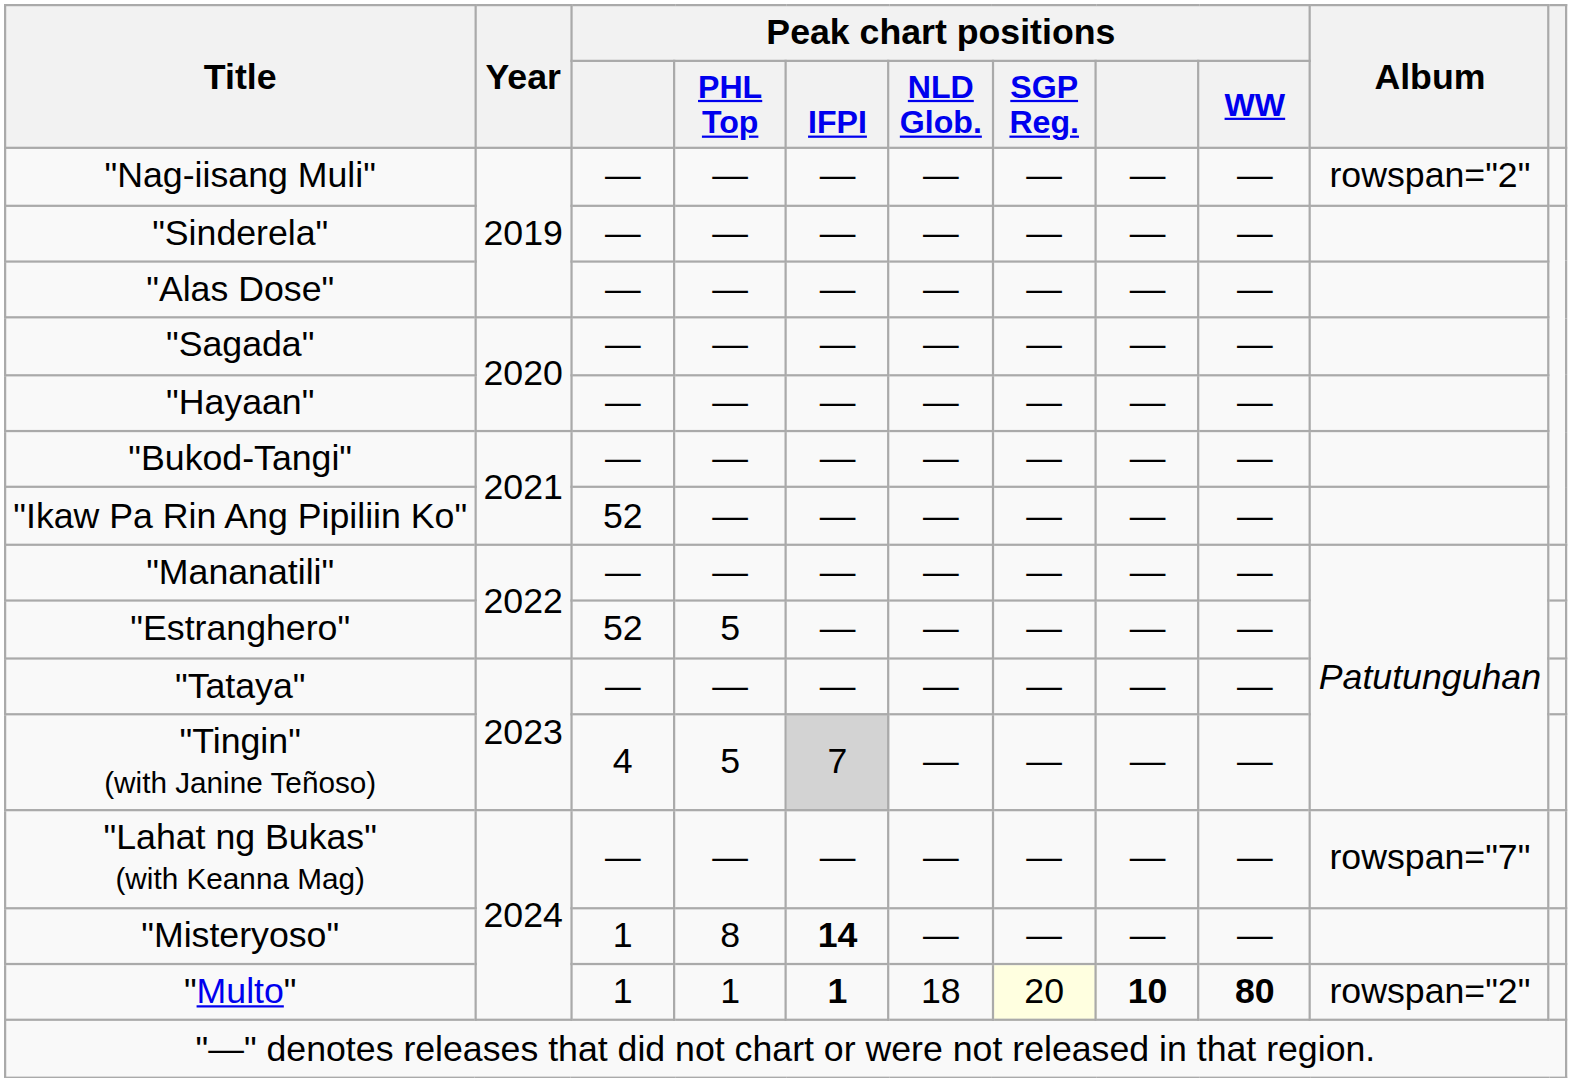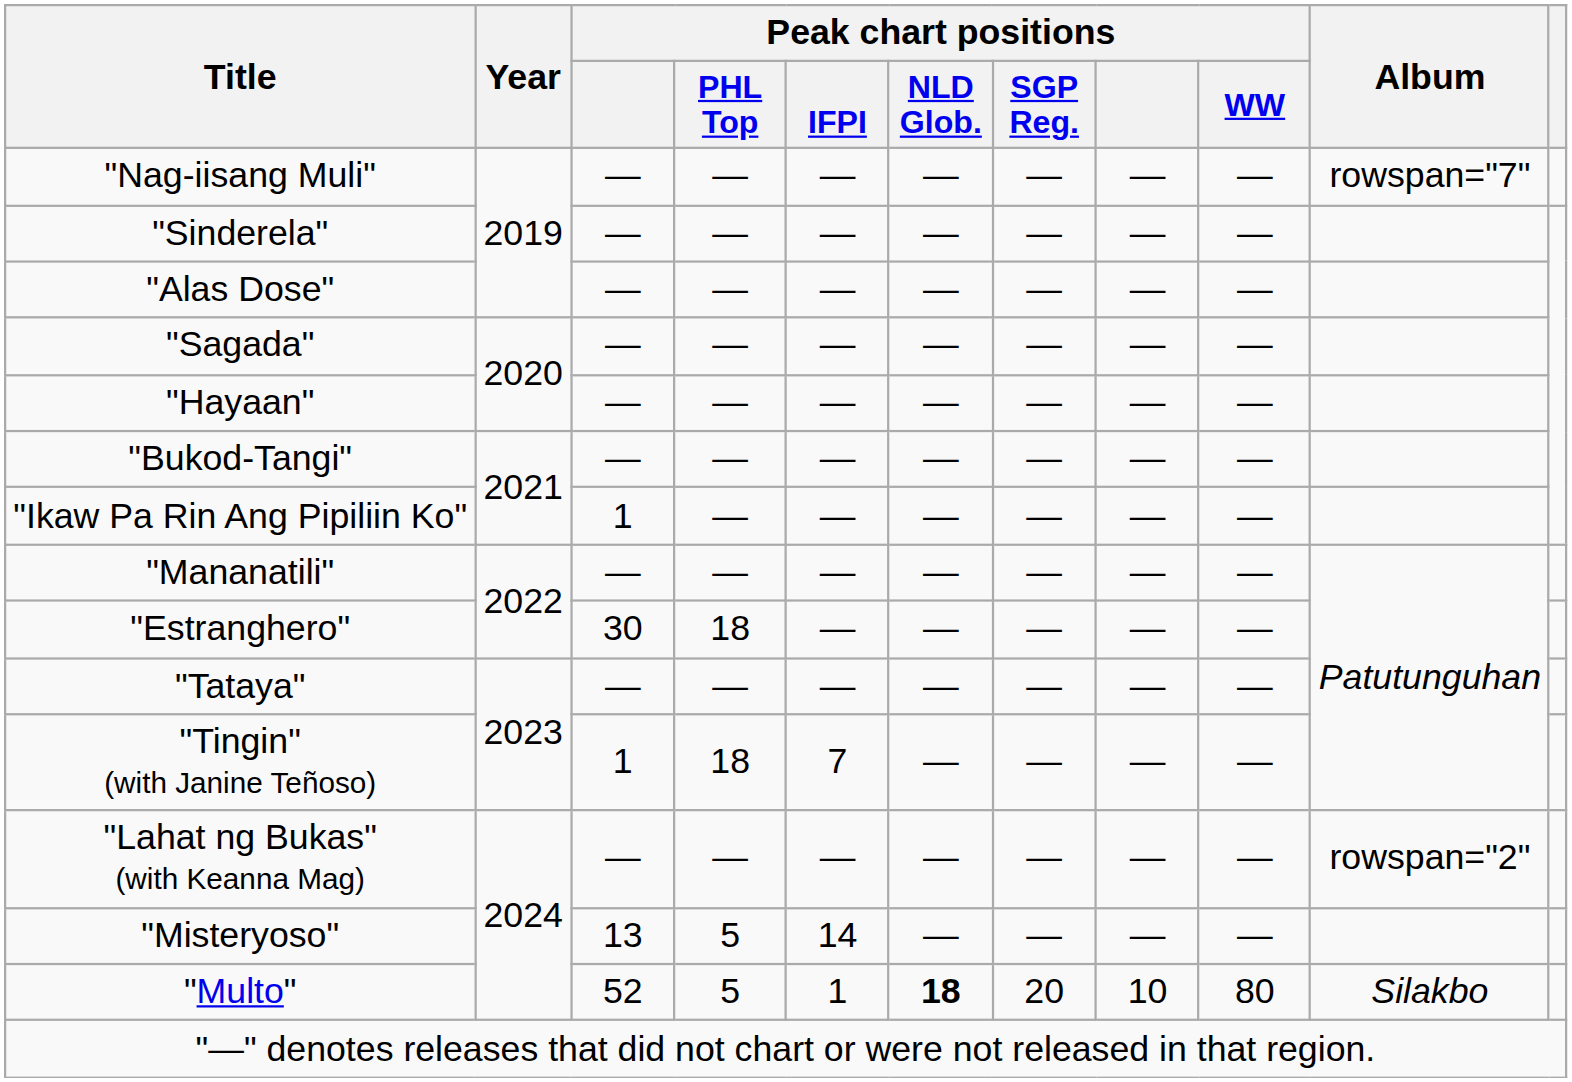(1430, 175) rowspan="2" -> (1430, 175) rowspan="7"
(623, 515) 52 -> (623, 515) 1
(623, 628) 52 -> (623, 628) 30
(730, 628) 5 -> (730, 628) 18
(623, 761) 4 -> (623, 761) 1
(730, 761) 5 -> (730, 761) 18
(837, 761) lightgrey background -> (837, 761) no background
(1430, 858) rowspan="7" -> (1430, 858) rowspan="2"
(623, 935) 1 -> (623, 935) 13
(730, 935) 8 -> (730, 935) 5
(837, 935) bold -> (837, 935) normal
(623, 991) 1 -> (623, 991) 52
(730, 991) 1 -> (730, 991) 5
(837, 991) bold -> (837, 991) normal
(941, 991) normal -> (941, 991) bold
(1044, 991) lightyellow background -> (1044, 991) no background
(1148, 991) bold -> (1148, 991) normal
(1255, 991) bold -> (1255, 991) normal
(1430, 991) rowspan="2" -> (1430, 991) Silakbo
